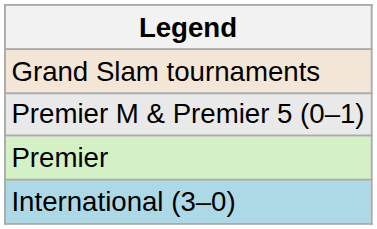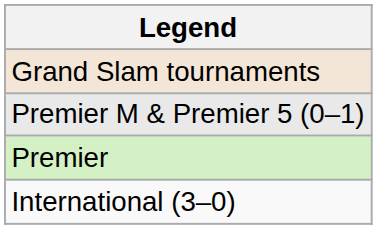(124, 202) lightblue background -> (124, 202) no background
